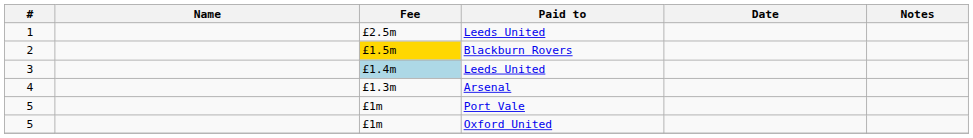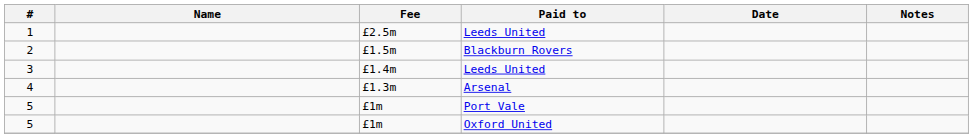(379, 51) gold background -> (379, 51) no background
(379, 69) lightblue background -> (379, 69) no background
